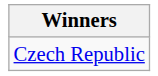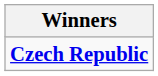(79, 53) normal -> (79, 53) bold
